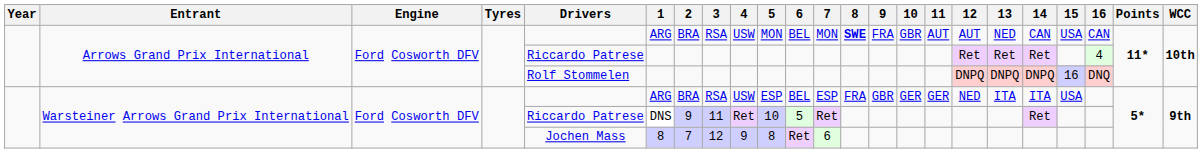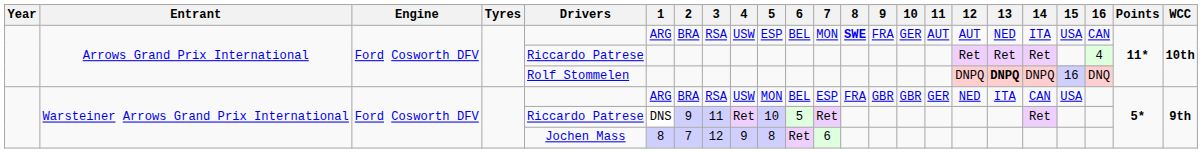(772, 35) MON -> (772, 35) ESP
(911, 35) GBR -> (911, 35) GER
(1040, 35) CAN -> (1040, 35) ITA
(1005, 76) normal -> (1005, 76) bold
(772, 96) ESP -> (772, 96) MON
(911, 96) GER -> (911, 96) GBR
(1040, 96) ITA -> (1040, 96) CAN
